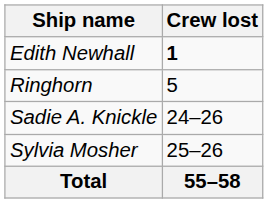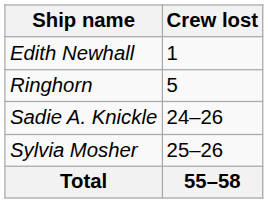(172, 53) bold -> (172, 53) normal
